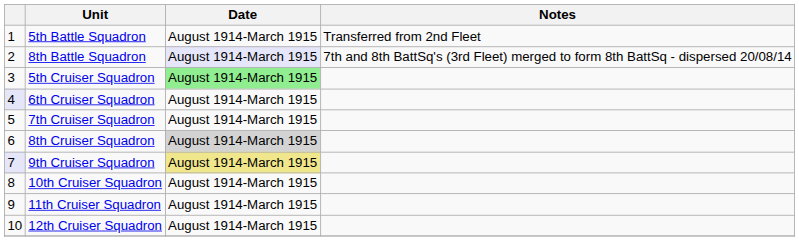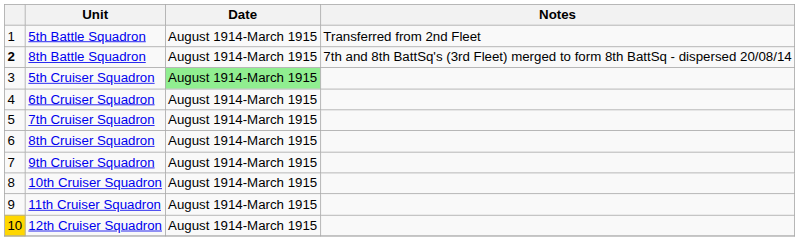(11, 57) normal -> (11, 57) bold
(243, 57) lavender background -> (243, 57) no background
(11, 99) lavender background -> (11, 99) no background
(243, 141) lightgrey background -> (243, 141) no background
(11, 162) lavender background -> (11, 162) no background
(243, 162) khaki background -> (243, 162) no background
(15, 225) no background -> (15, 225) gold background
